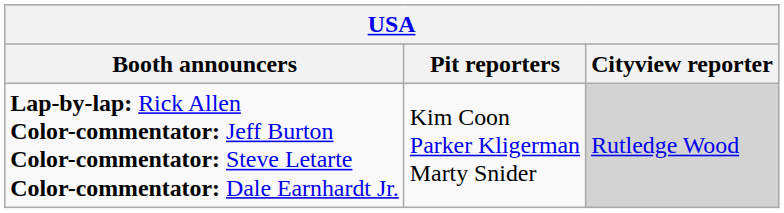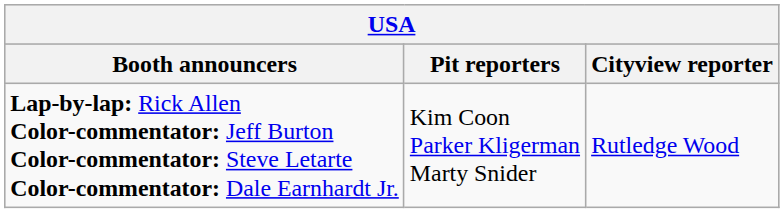(665, 145) lightgrey background -> (665, 145) no background
